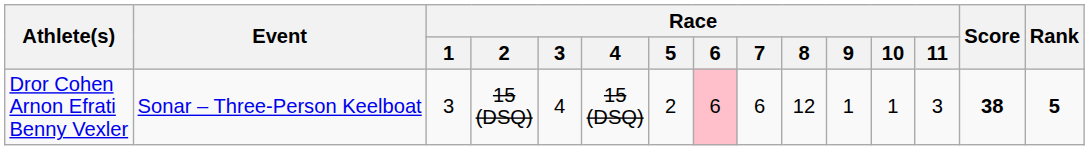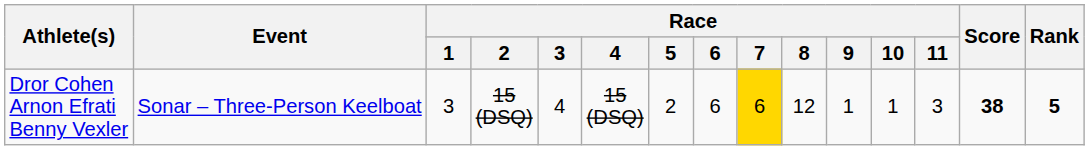(715, 107) pink background -> (715, 107) no background
(760, 107) no background -> (760, 107) gold background
